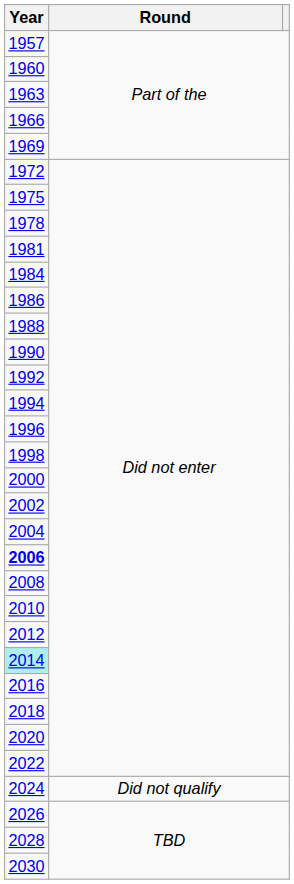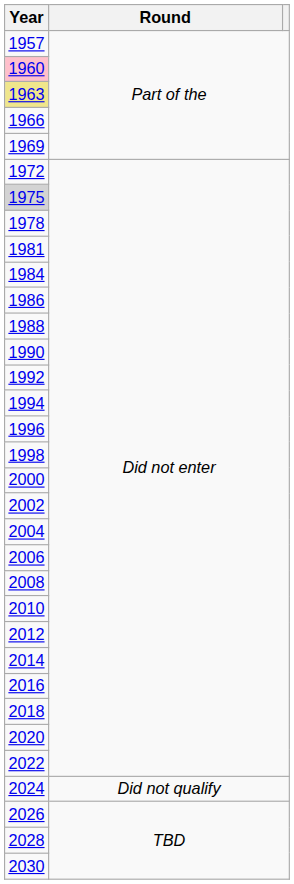(26, 69) no background -> (26, 69) pink background
(26, 95) no background -> (26, 95) khaki background
(26, 198) no background -> (26, 198) lightgrey background
(26, 558) bold -> (26, 558) normal
(26, 660) paleturquoise background -> (26, 660) no background
